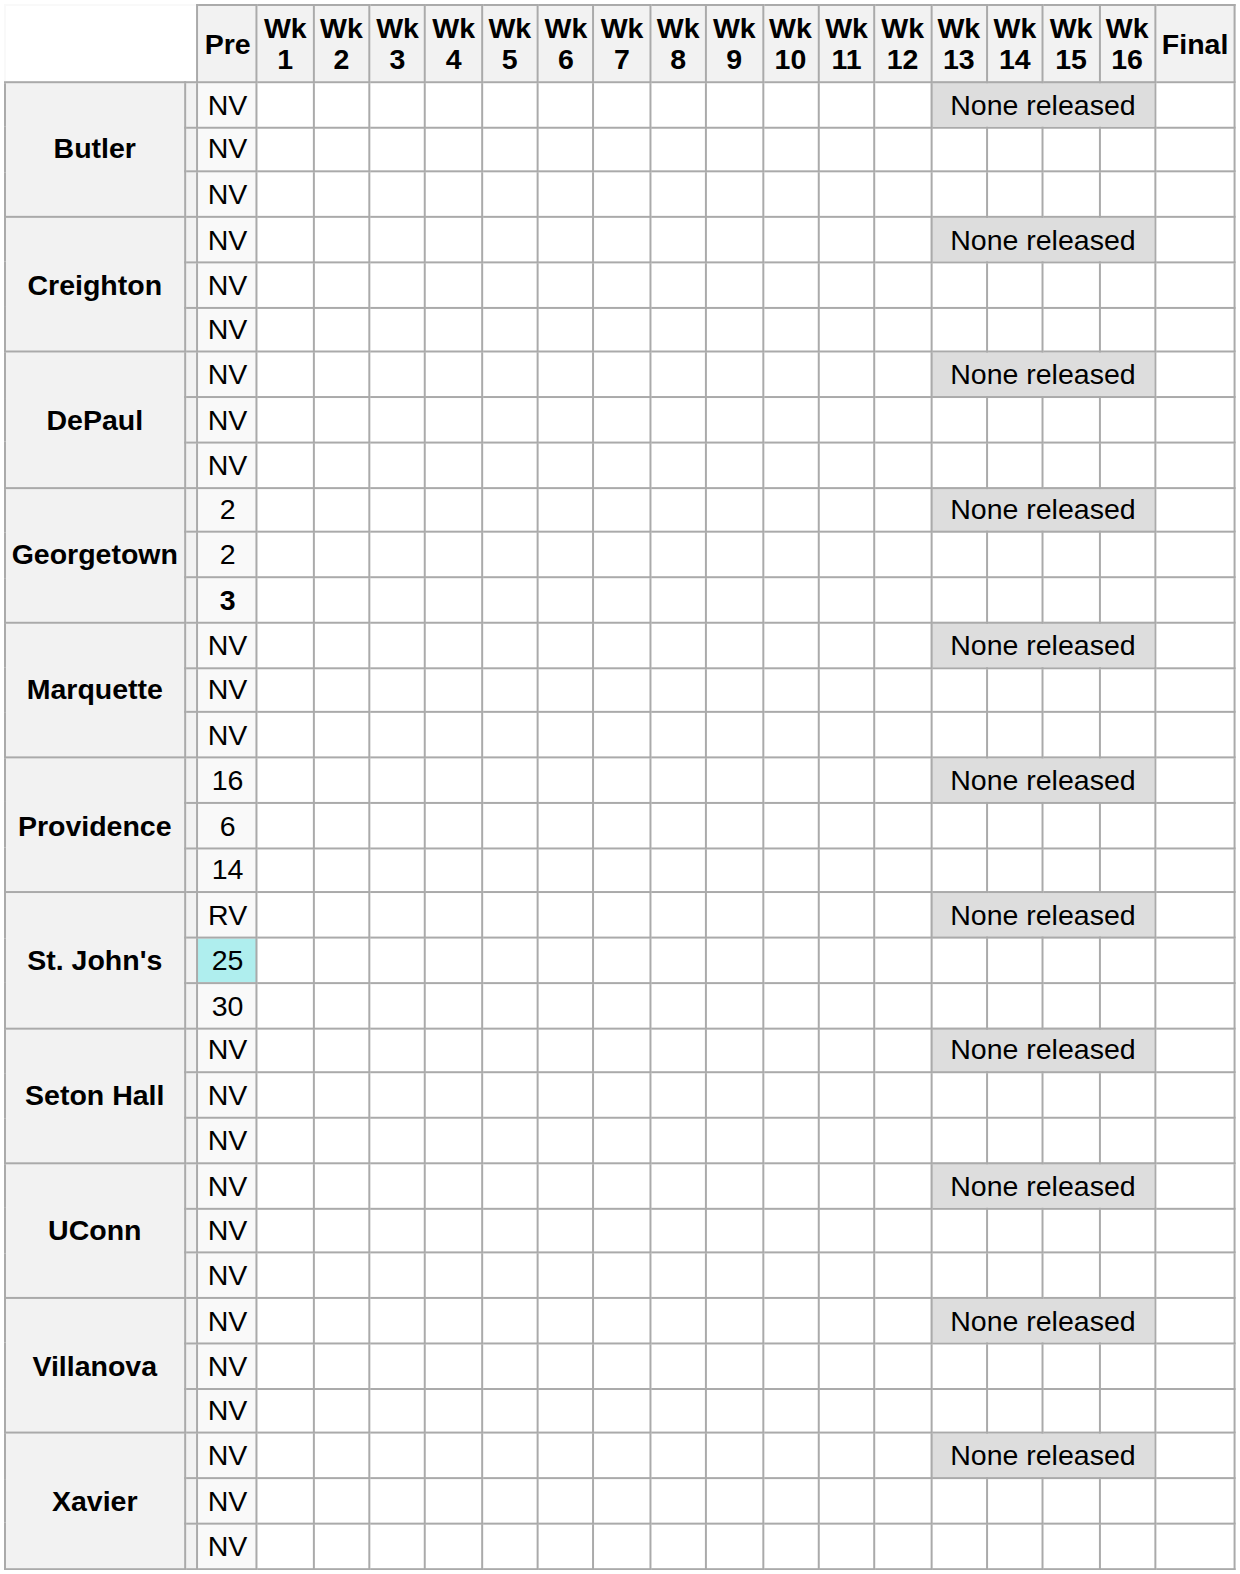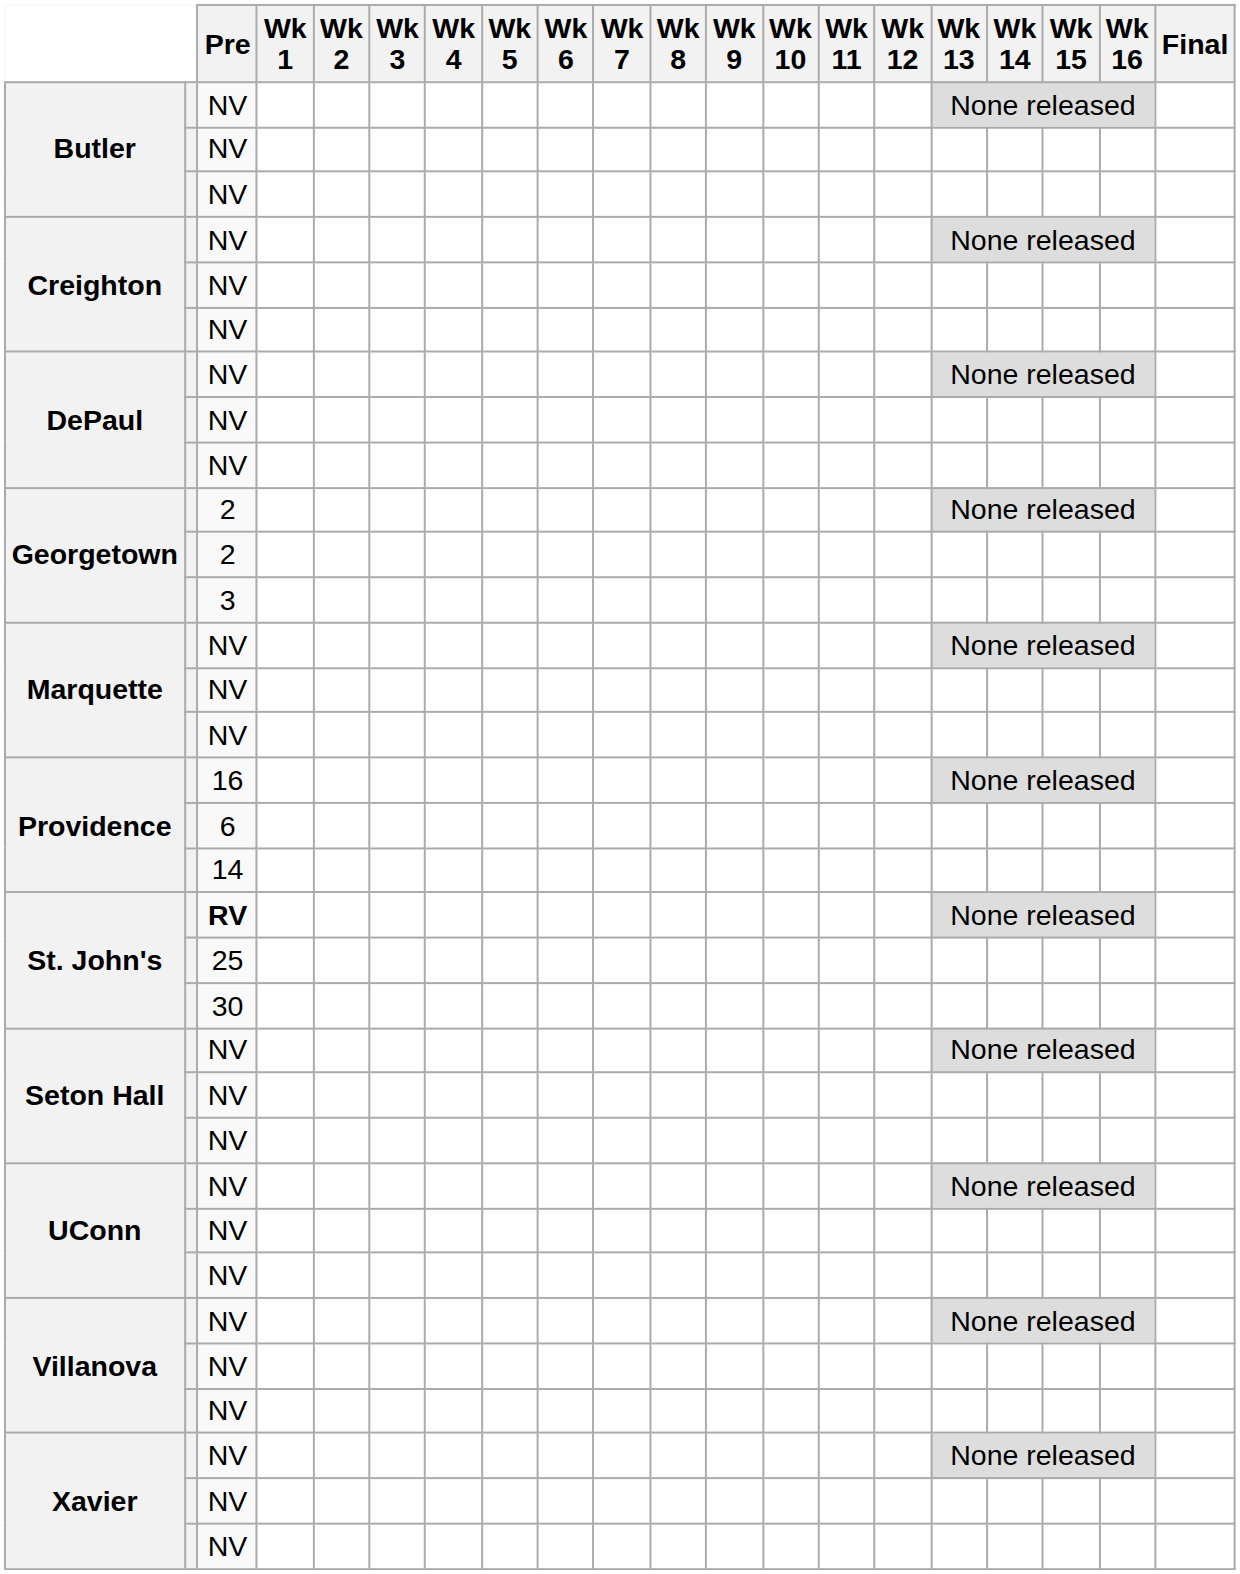(228, 600) bold -> (228, 600) normal
(228, 915) normal -> (228, 915) bold
(228, 960) paleturquoise background -> (228, 960) no background
